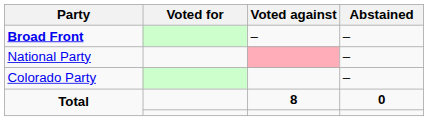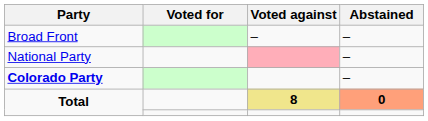(45, 36) bold -> (43, 36) normal
(52, 78) normal -> (55, 78) bold
(294, 99) no background -> (294, 99) khaki background
(382, 99) no background -> (382, 99) lightsalmon background
